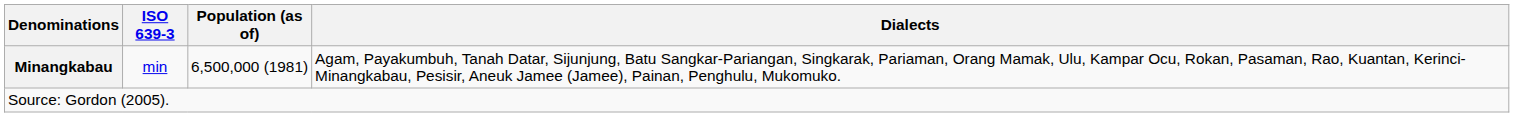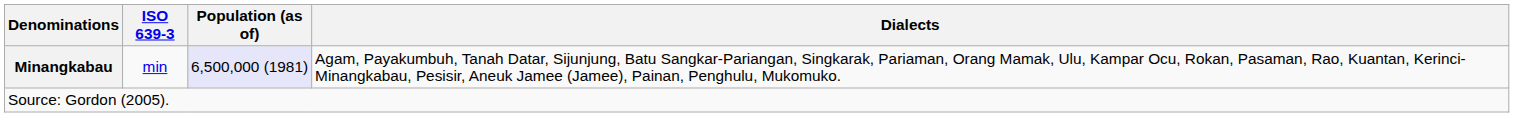(250, 66) no background -> (250, 66) lavender background
